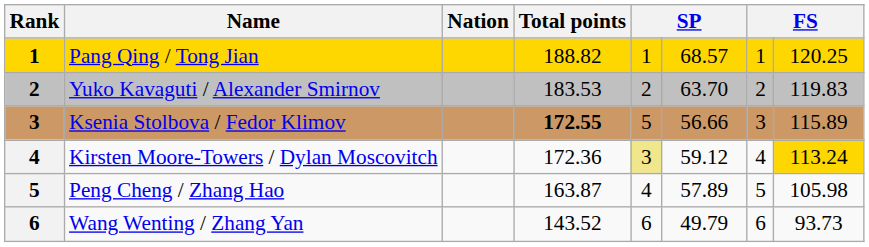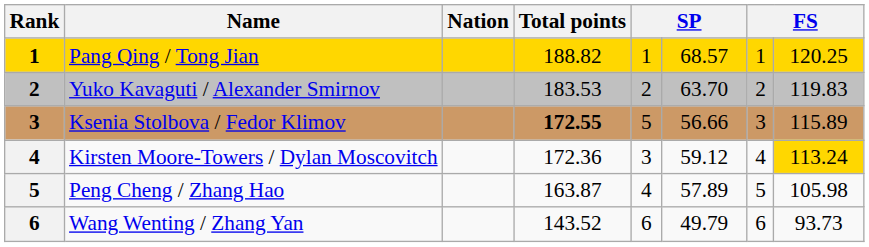(646, 156) khaki background -> (646, 156) no background
